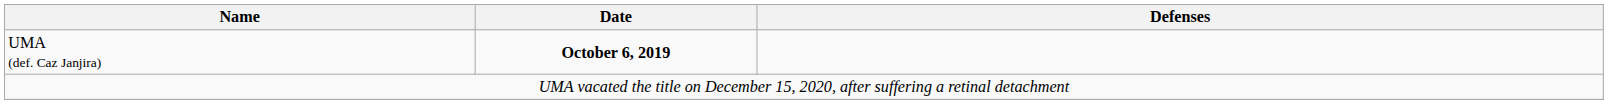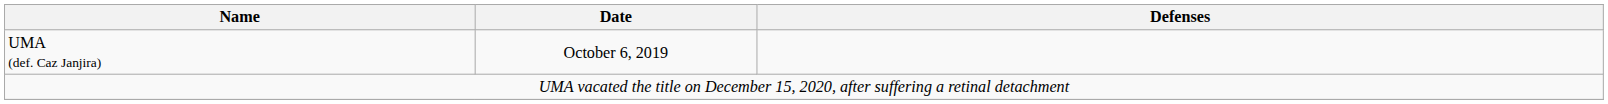(616, 52) bold -> (616, 52) normal
